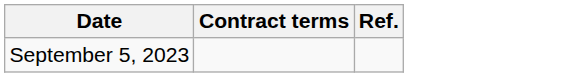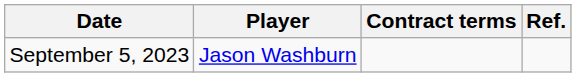+ column: (278, 21)
